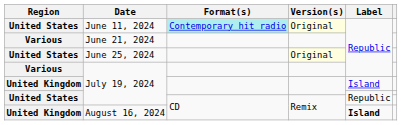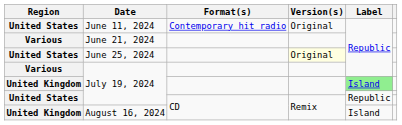(228, 26) paleturquoise background -> (228, 26) no background
(312, 26) lightyellow background -> (312, 26) no background
(364, 84) no background -> (364, 84) lightgreen background
(364, 112) bold -> (364, 112) normal
